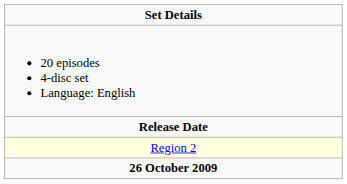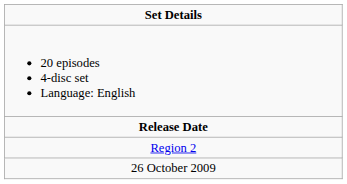(173, 147) lightyellow background -> (173, 147) no background
(173, 168) bold -> (173, 168) normal
